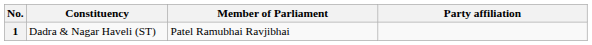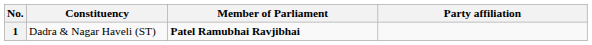(230, 31) normal -> (235, 31) bold
